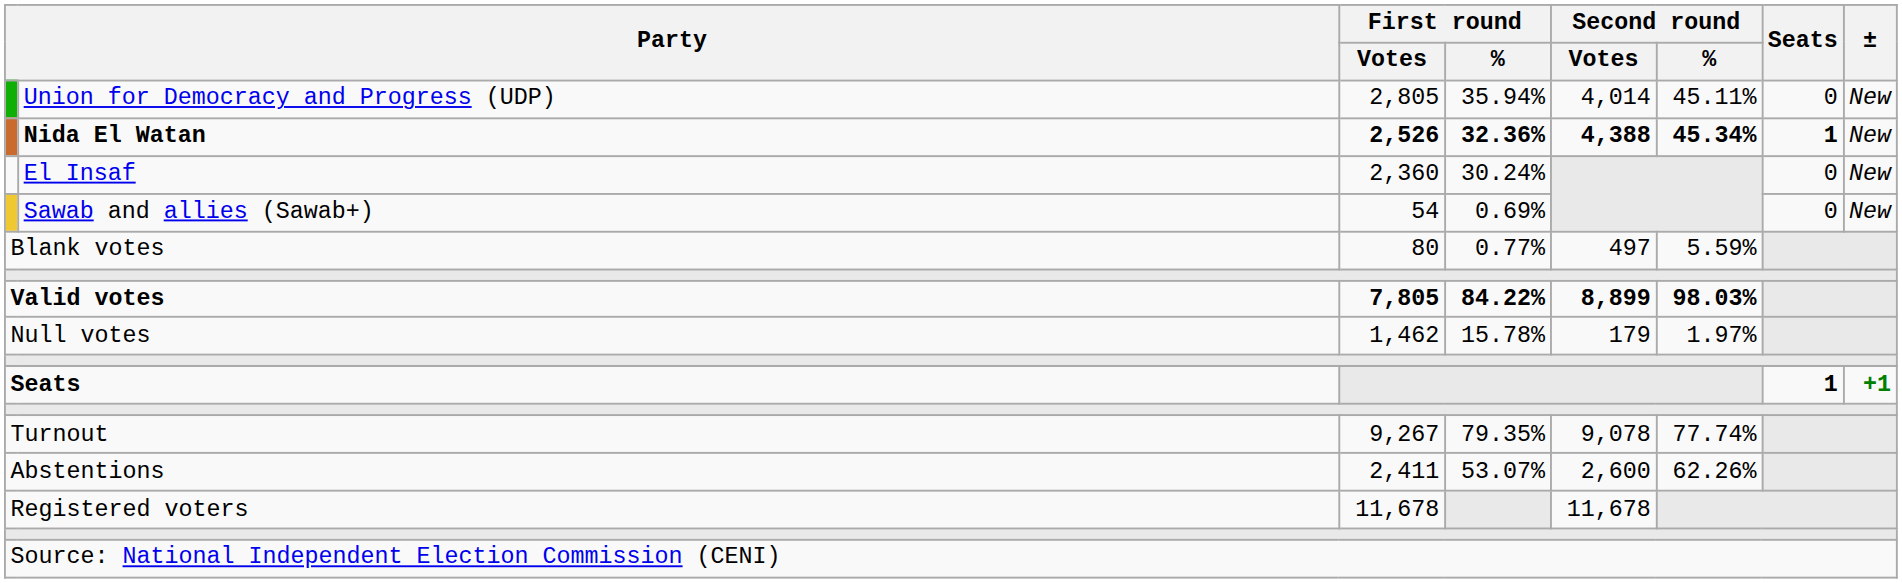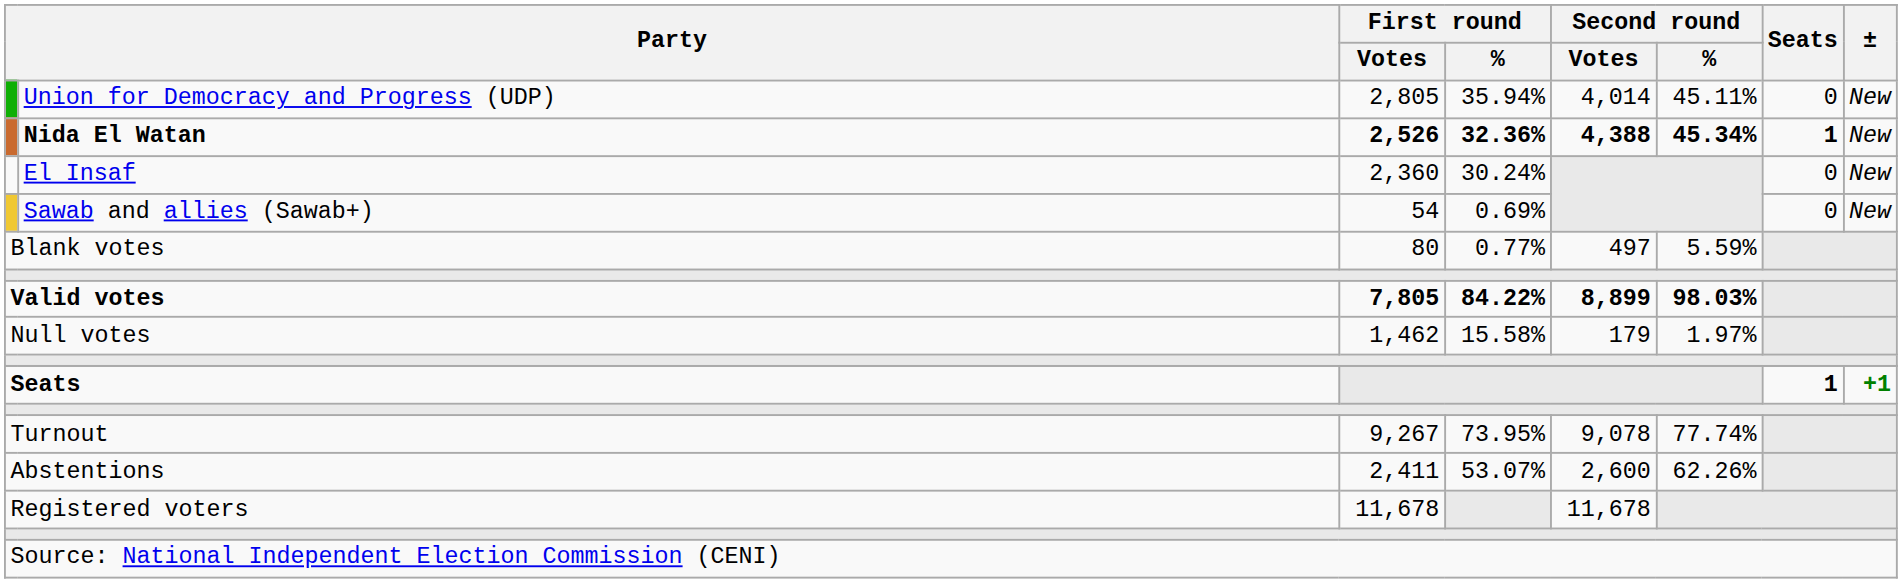(1503, 337) 15.78% -> (1503, 337) 15.58%
(1503, 435) 79.35% -> (1503, 435) 73.95%
